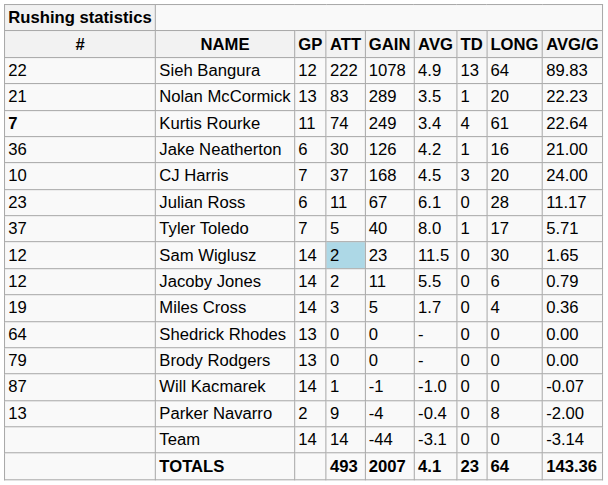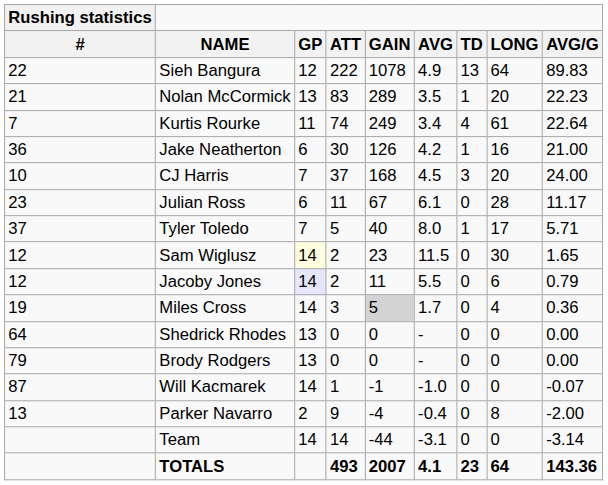(13, 123) bold -> (13, 123) normal
(308, 255) no background -> (308, 255) lightyellow background
(335, 255) lightblue background -> (335, 255) no background
(308, 281) no background -> (308, 281) lavender background
(373, 307) no background -> (373, 307) lightgrey background
